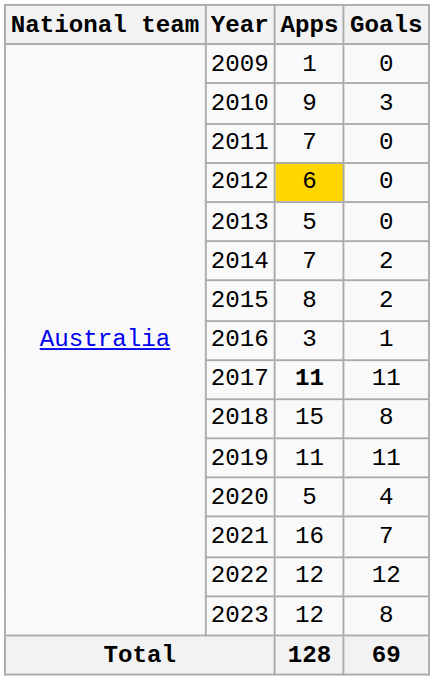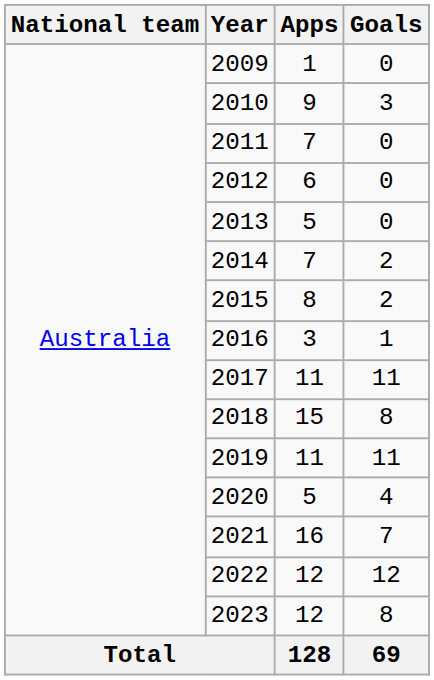(309, 182) gold background -> (309, 182) no background
(309, 379) bold -> (309, 379) normal
